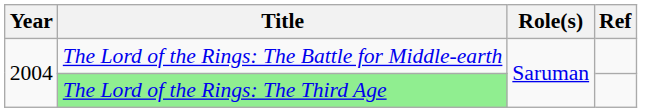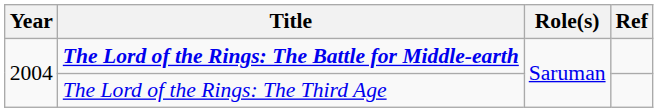(283, 55) normal -> (291, 55) bold
(225, 90) lightgreen background -> (225, 90) no background
